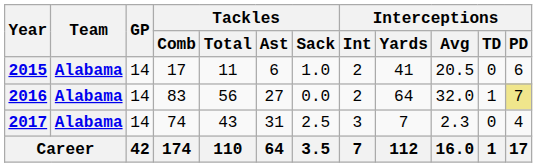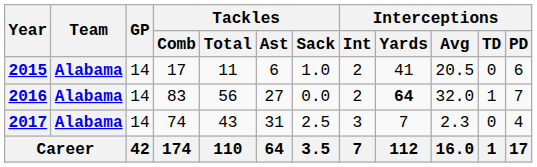(404, 97) normal -> (404, 97) bold
(519, 97) khaki background -> (519, 97) no background
